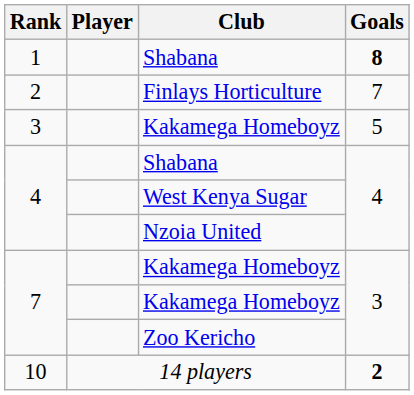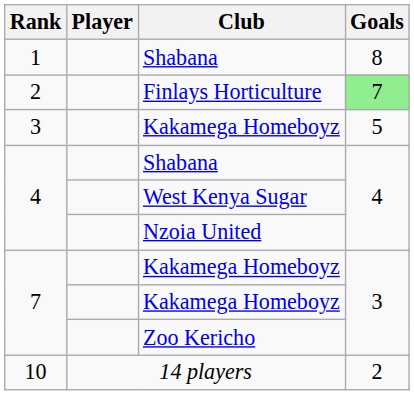(377, 57) bold -> (377, 57) normal
(377, 92) no background -> (377, 92) lightgreen background
(377, 372) bold -> (377, 372) normal
